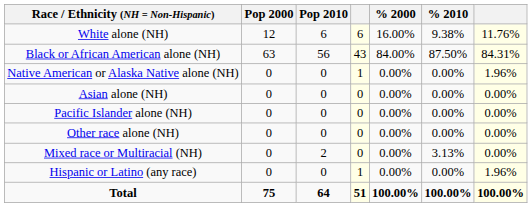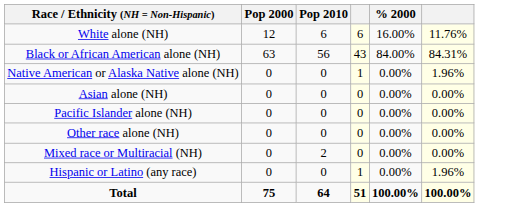- column: (448, 14)
